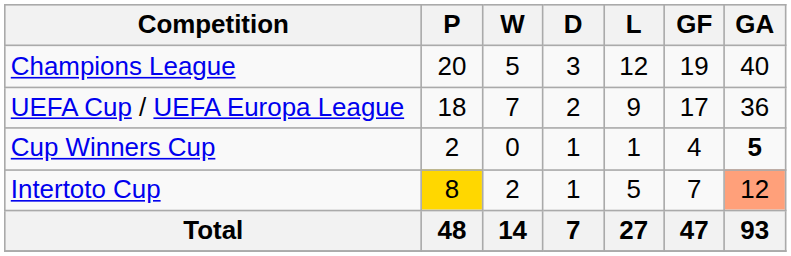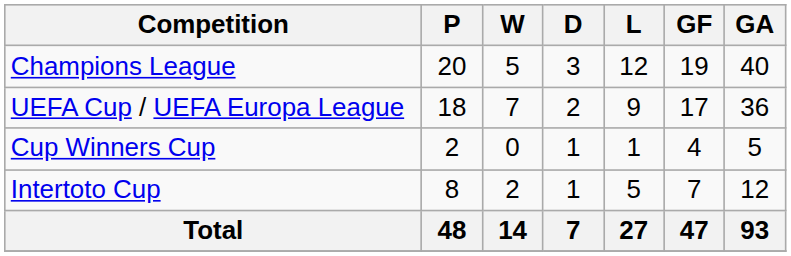(755, 148) bold -> (755, 148) normal
(452, 189) gold background -> (452, 189) no background
(755, 189) lightsalmon background -> (755, 189) no background
